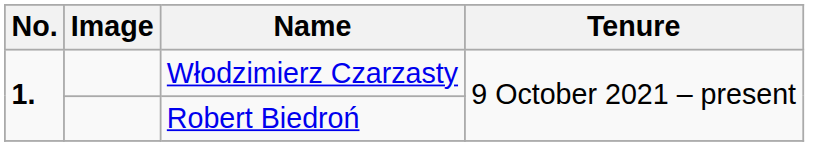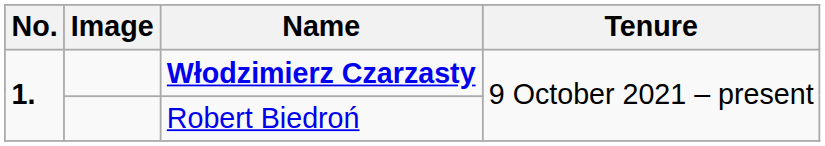(312, 72) normal -> (321, 72) bold
